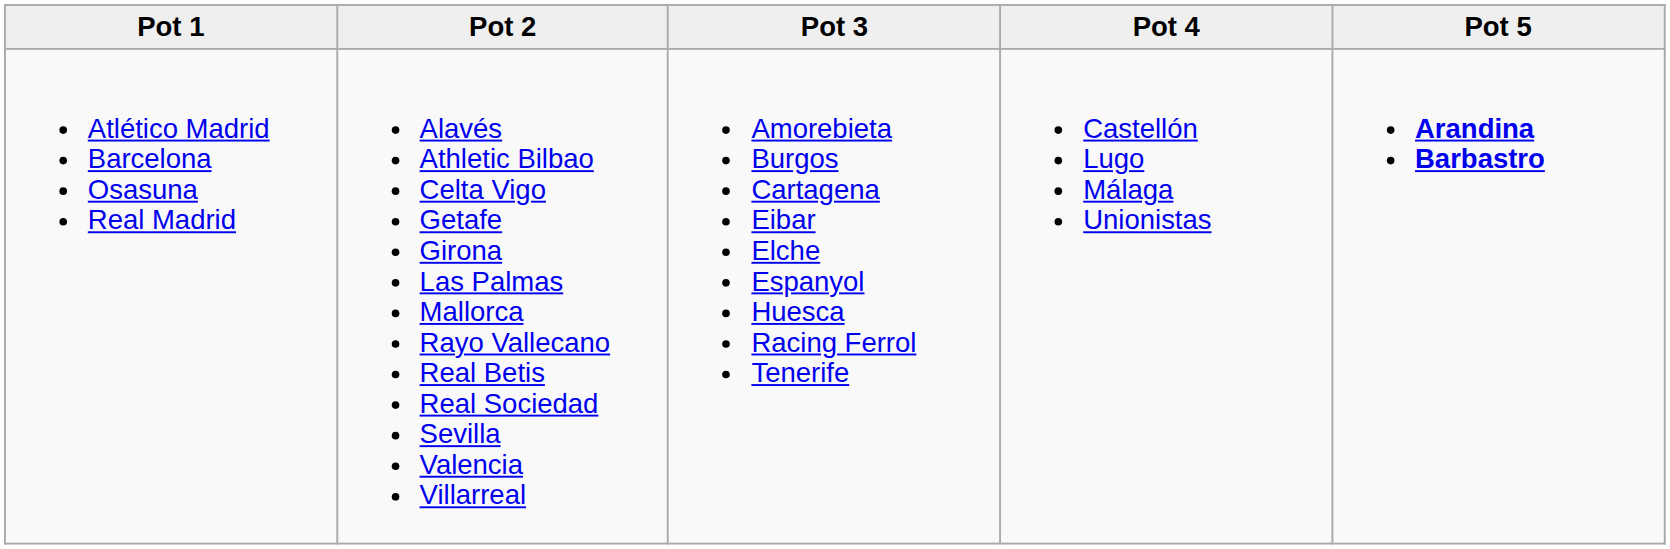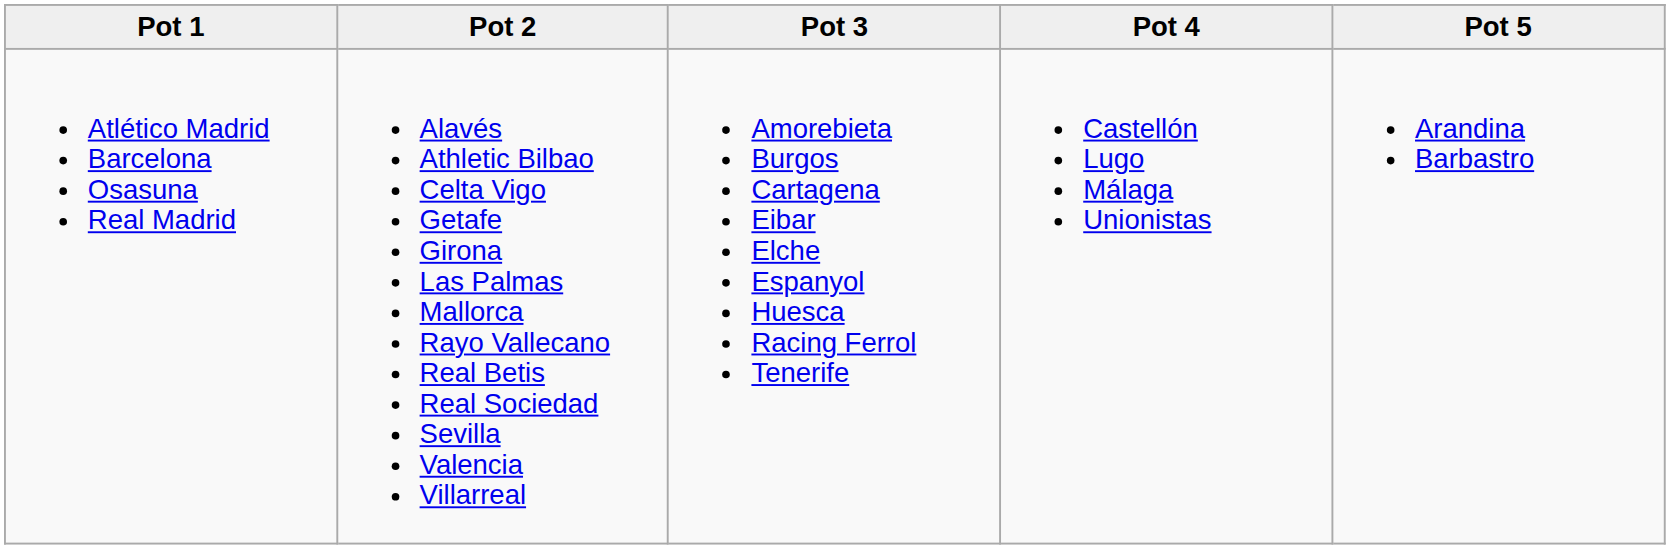(1498, 144) bold -> (1498, 144) normal
